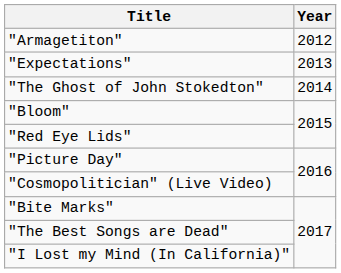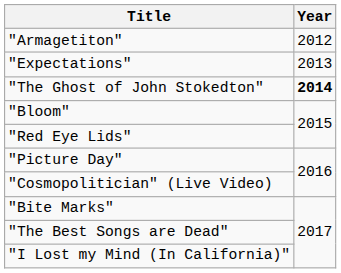(315, 88) normal -> (315, 88) bold
